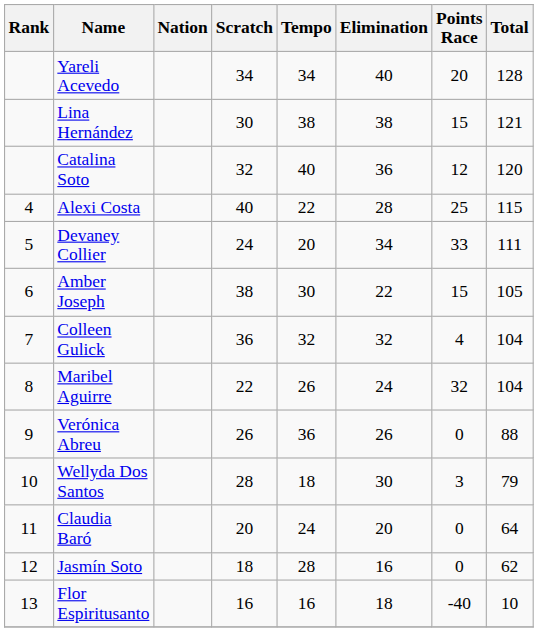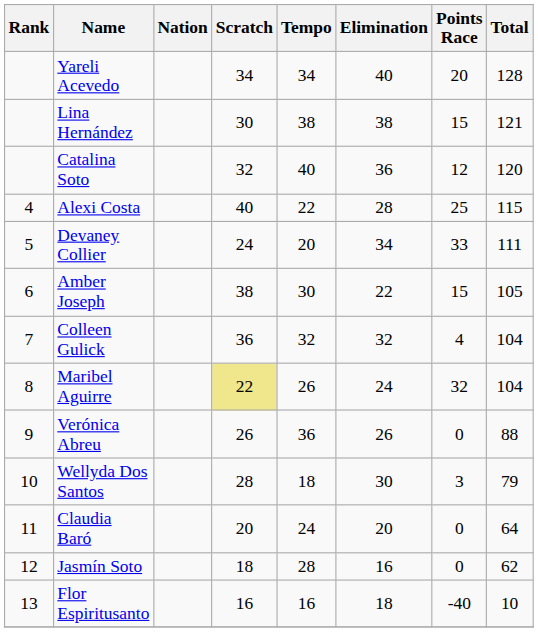(244, 386) no background -> (244, 386) khaki background
